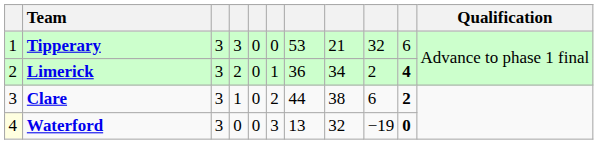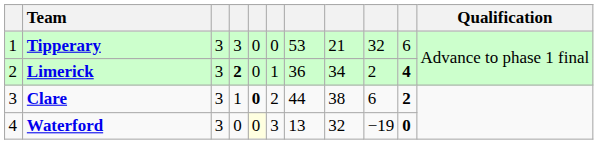(238, 71) normal -> (238, 71) bold
(256, 98) normal -> (256, 98) bold
(13, 125) lightyellow background -> (13, 125) no background
(256, 125) no background -> (256, 125) lightyellow background
